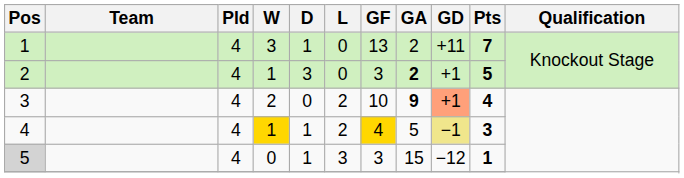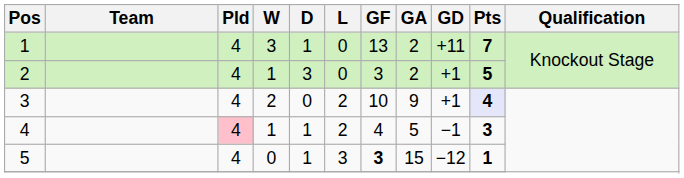(414, 74) bold -> (414, 74) normal
(414, 102) bold -> (414, 102) normal
(451, 102) lightsalmon background -> (451, 102) no background
(488, 102) no background -> (488, 102) lavender background
(236, 130) no background -> (236, 130) pink background
(271, 130) gold background -> (271, 130) no background
(378, 130) gold background -> (378, 130) no background
(451, 130) khaki background -> (451, 130) no background
(25, 158) lightgrey background -> (25, 158) no background
(378, 158) normal -> (378, 158) bold
